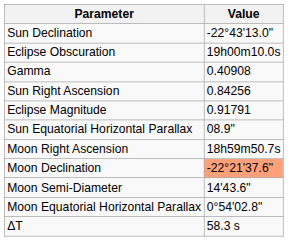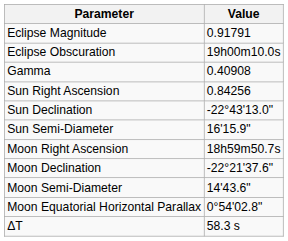rows swapped: (57, 110) <-> (50, 33)
+ row: (60, 129)
- row: (100, 129)
(240, 168) lightsalmon background -> (240, 168) no background
